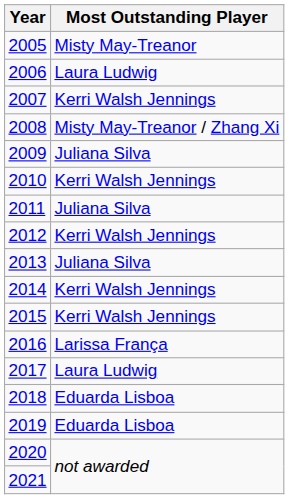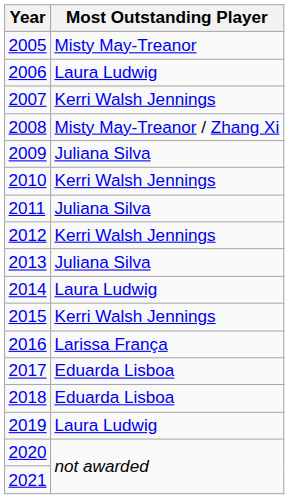(135, 289) Kerri Walsh Jennings -> (106, 289) Laura Ludwig
(106, 371) Laura Ludwig -> (114, 371) Eduarda Lisboa
(114, 425) Eduarda Lisboa -> (106, 425) Laura Ludwig
